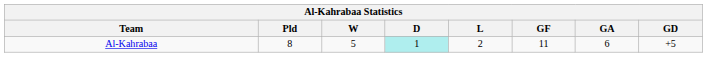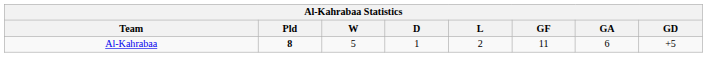(290, 44) normal -> (290, 44) bold
(417, 44) paleturquoise background -> (417, 44) no background
